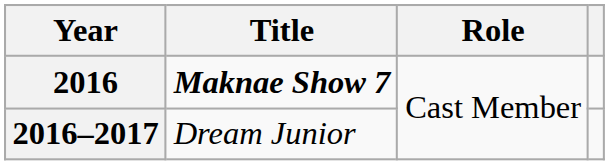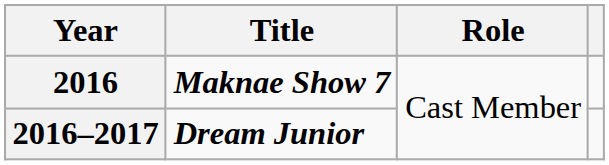(265, 133) normal -> (269, 133) bold
